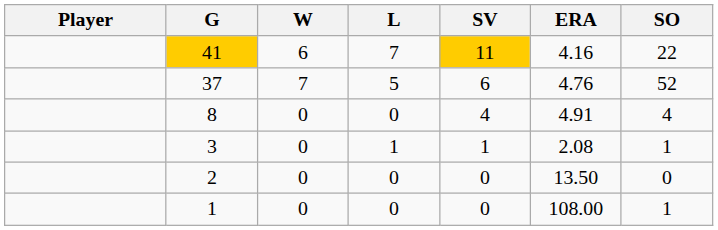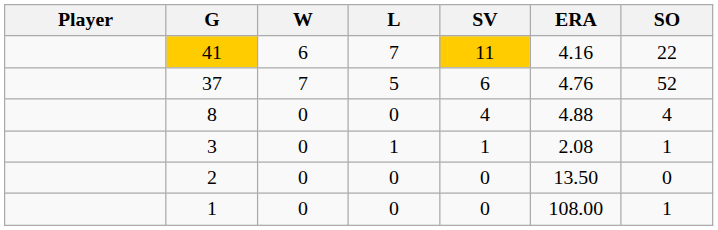(576, 114) 4.91 -> (576, 114) 4.88
